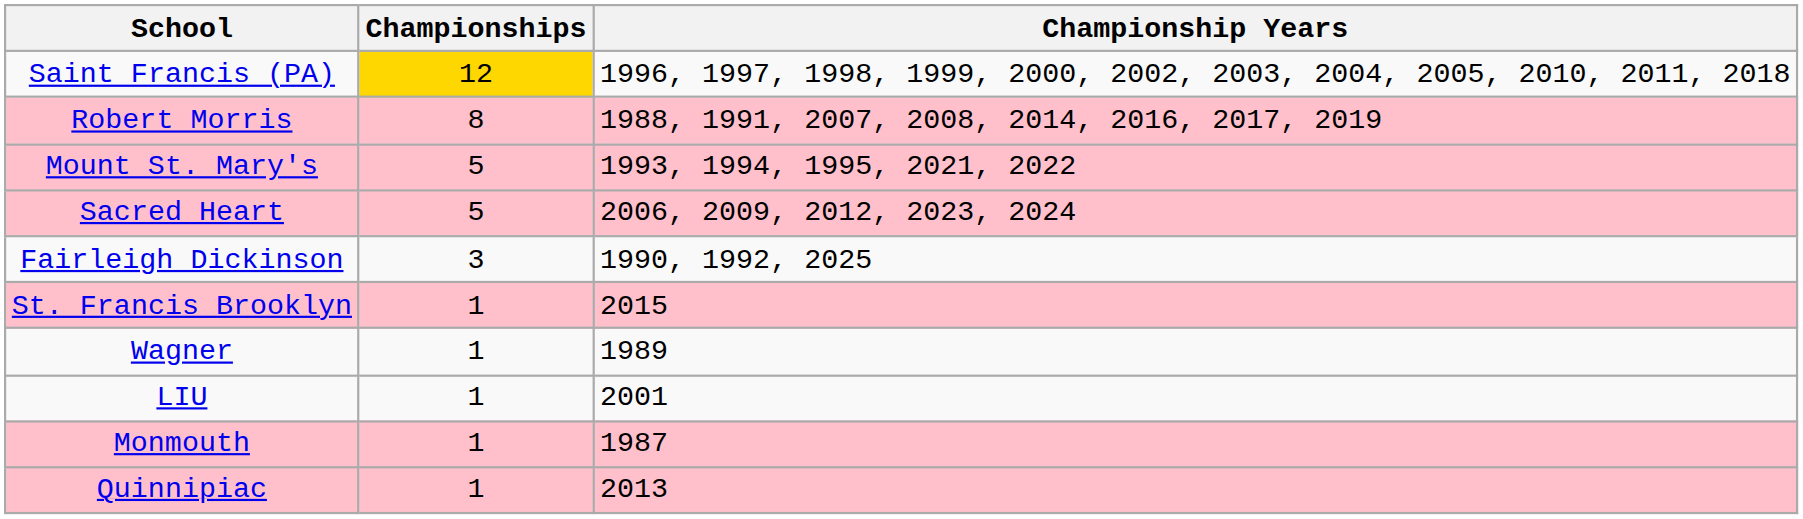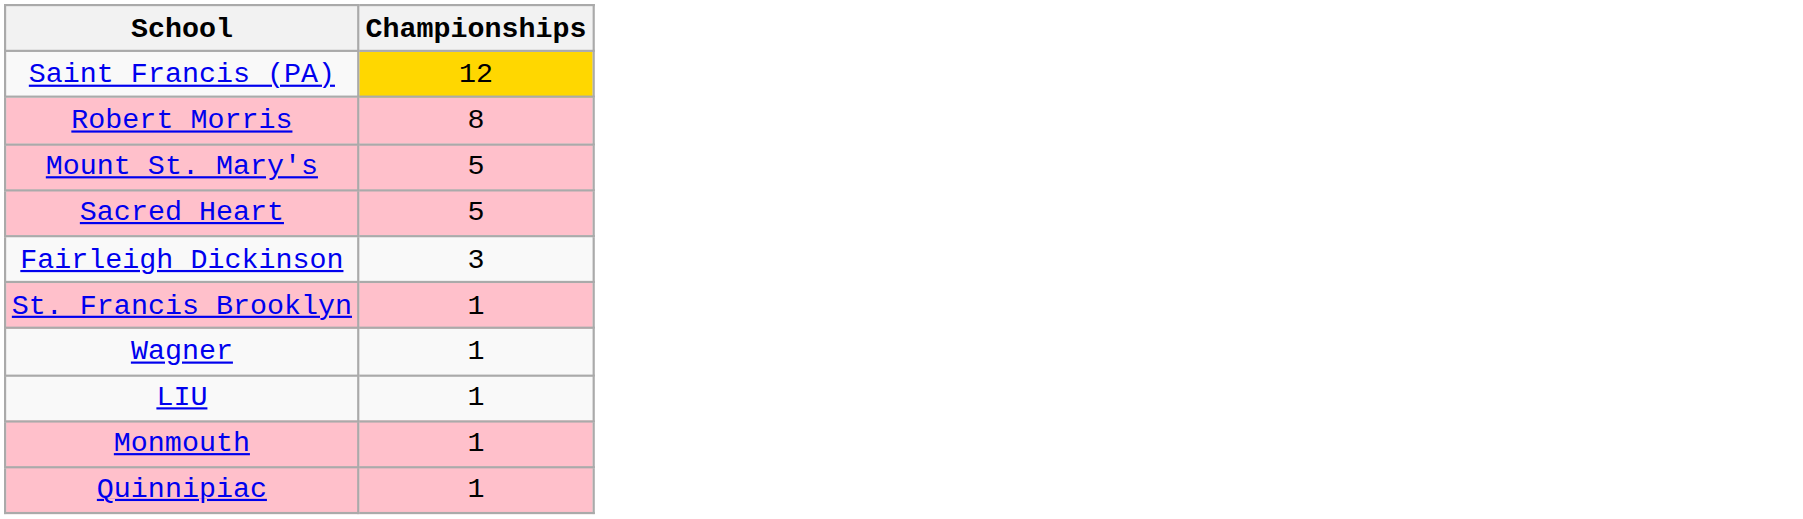- column: (1195, 28)
